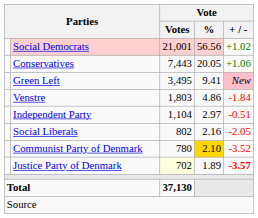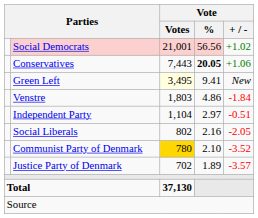(209, 64) normal -> (209, 64) bold
(180, 81) no background -> (180, 81) lightyellow background
(241, 81) pink background -> (241, 81) no background
(184, 149) no background -> (184, 149) gold background
(212, 149) gold background -> (212, 149) no background
(184, 166) lightyellow background -> (184, 166) no background
(240, 166) bold -> (240, 166) normal
